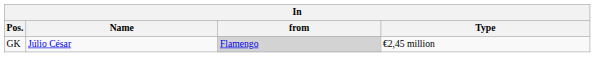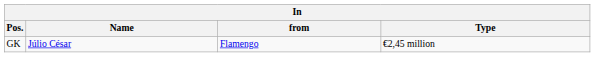(239, 44) lightgrey background -> (239, 44) no background
